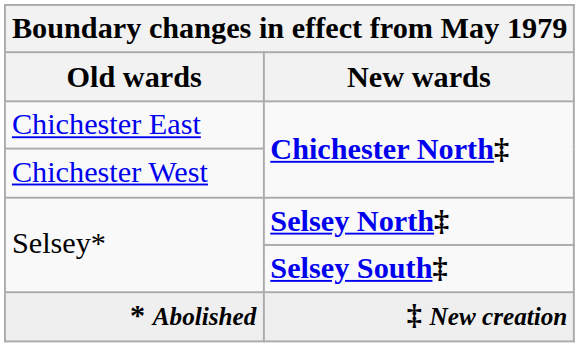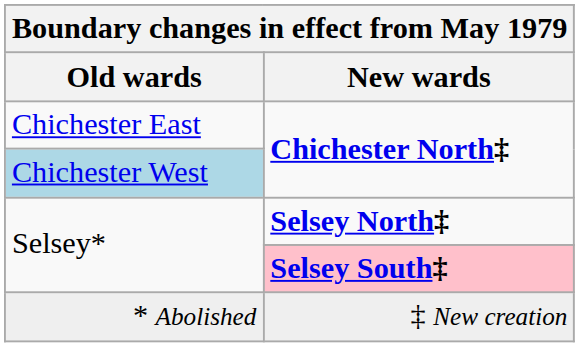(110, 172) no background -> (110, 172) lightblue background
(359, 268) no background -> (359, 268) pink background
(193, 316) bold -> (195, 316) normal
(487, 316) bold -> (489, 316) normal
